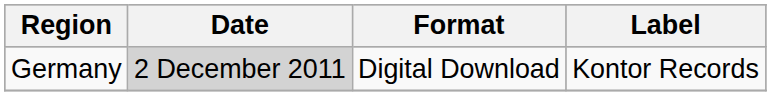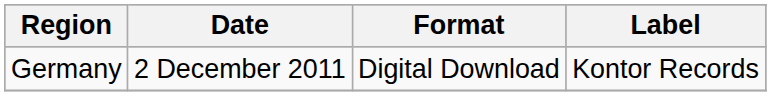(240, 68) lightgrey background -> (240, 68) no background
